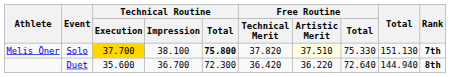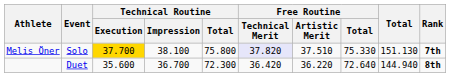(220, 51) bold -> (220, 51) normal
(265, 51) no background -> (265, 51) lavender background
(317, 51) lightyellow background -> (317, 51) no background
